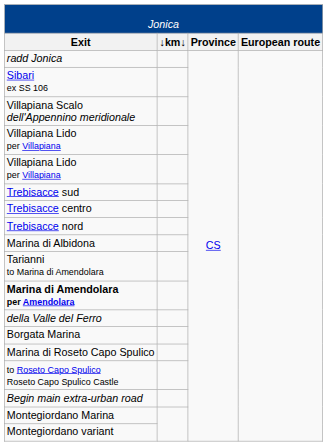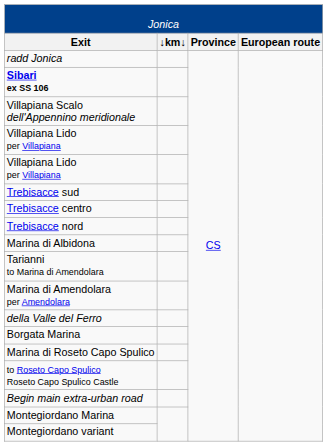(27, 82) normal -> (28, 82) bold
(63, 295) bold -> (59, 295) normal
